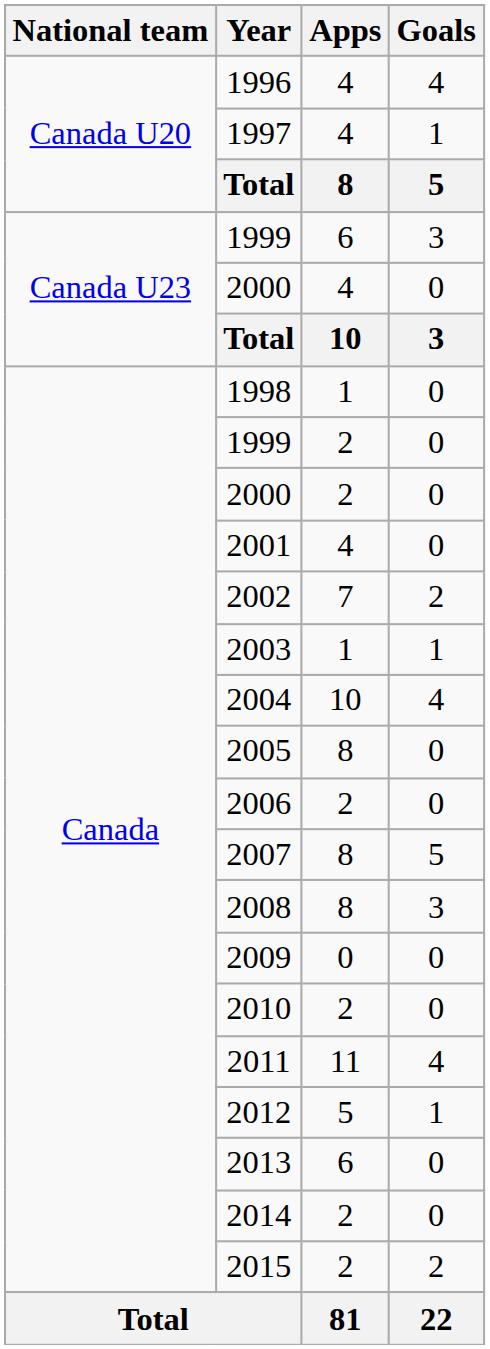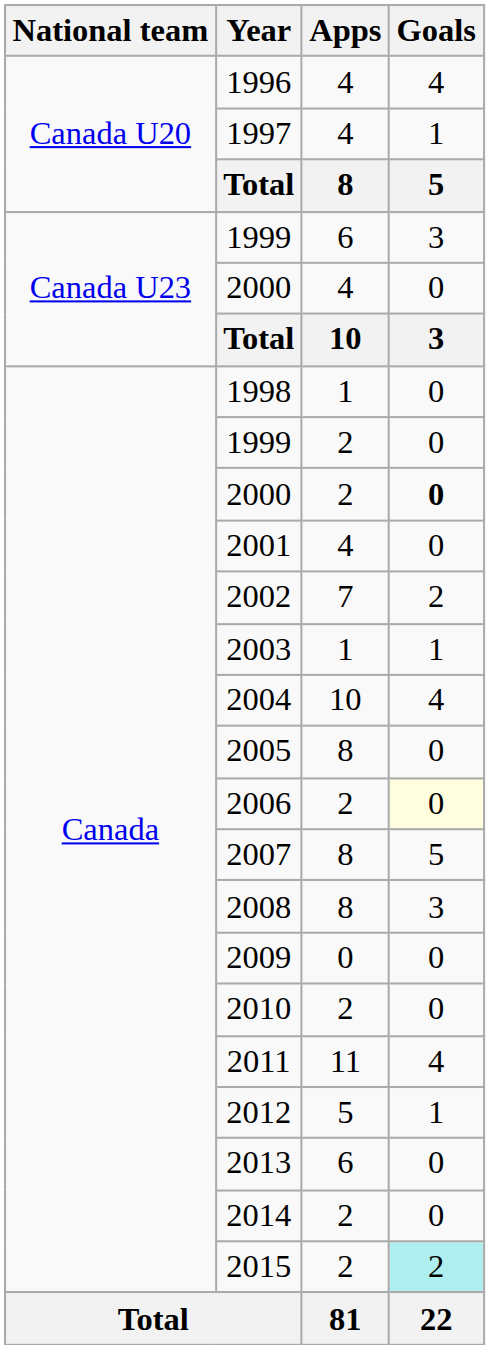(436, 493) normal -> (436, 493) bold
(436, 802) no background -> (436, 802) lightyellow background
(436, 1266) no background -> (436, 1266) paleturquoise background
